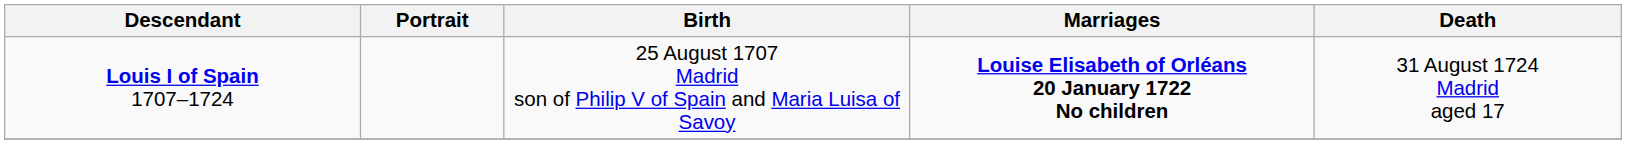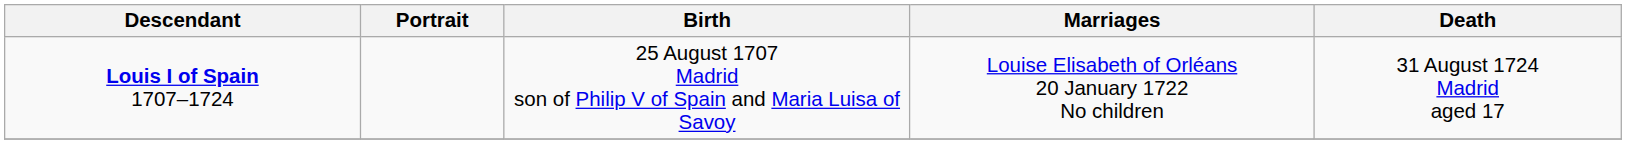(1112, 87) bold -> (1112, 87) normal
